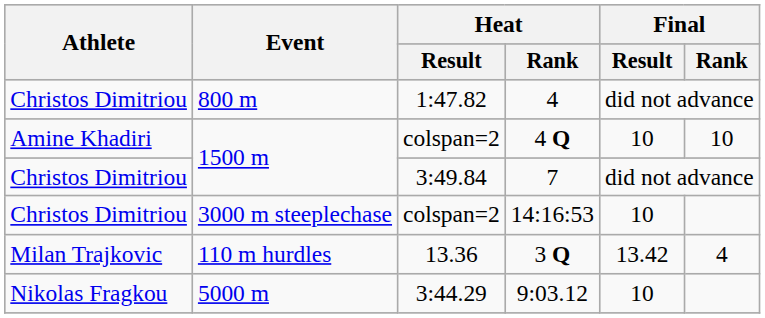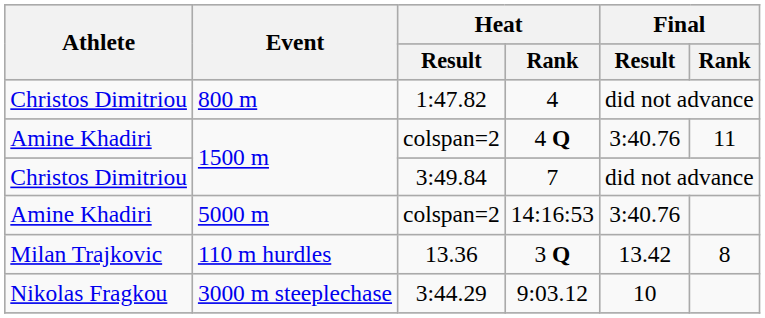(642, 138) 10 -> (645, 138) 3:40.76
(722, 138) 10 -> (725, 138) 11
(99, 215) Christos Dimitriou -> (81, 215) Amine Khadiri
(295, 215) 3000 m steeplechase -> (233, 215) 5000 m
(642, 215) 10 -> (645, 215) 3:40.76
(722, 254) 4 -> (725, 254) 8
(233, 293) 5000 m -> (295, 293) 3000 m steeplechase
